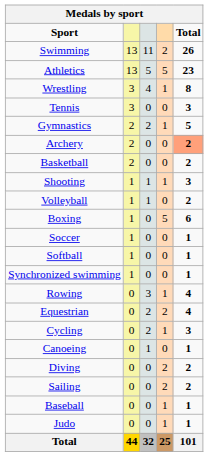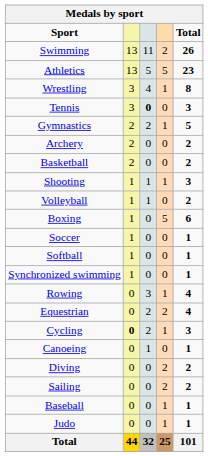(148, 107) normal -> (148, 107) bold
(188, 144) lightsalmon background -> (188, 144) no background
(132, 330) normal -> (132, 330) bold
